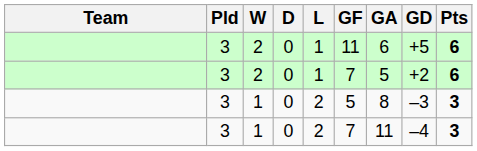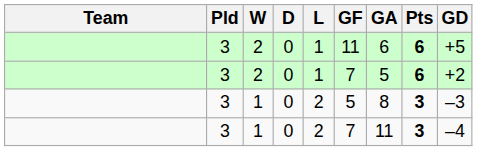columns swapped: (419, 18) <-> (454, 18)
